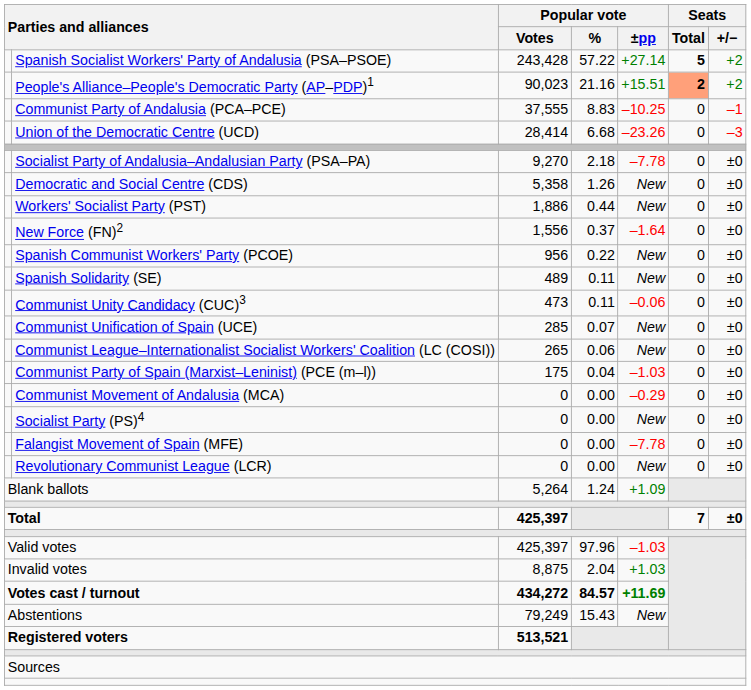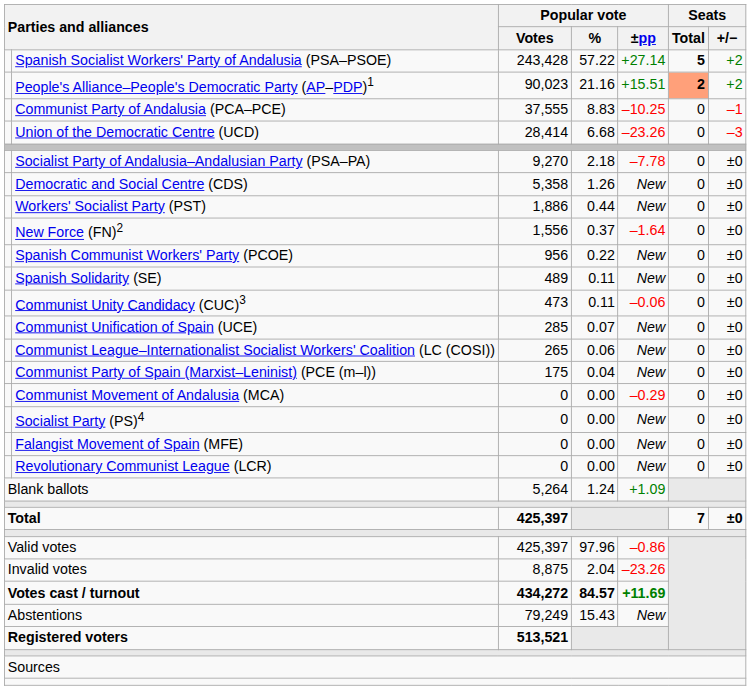(648, 372) –1.03 -> (651, 372) New
(648, 444) –7.78 -> (651, 444) New
(648, 547) –1.03 -> (648, 547) –0.86
(647, 570) +1.03 -> (644, 570) –23.26
